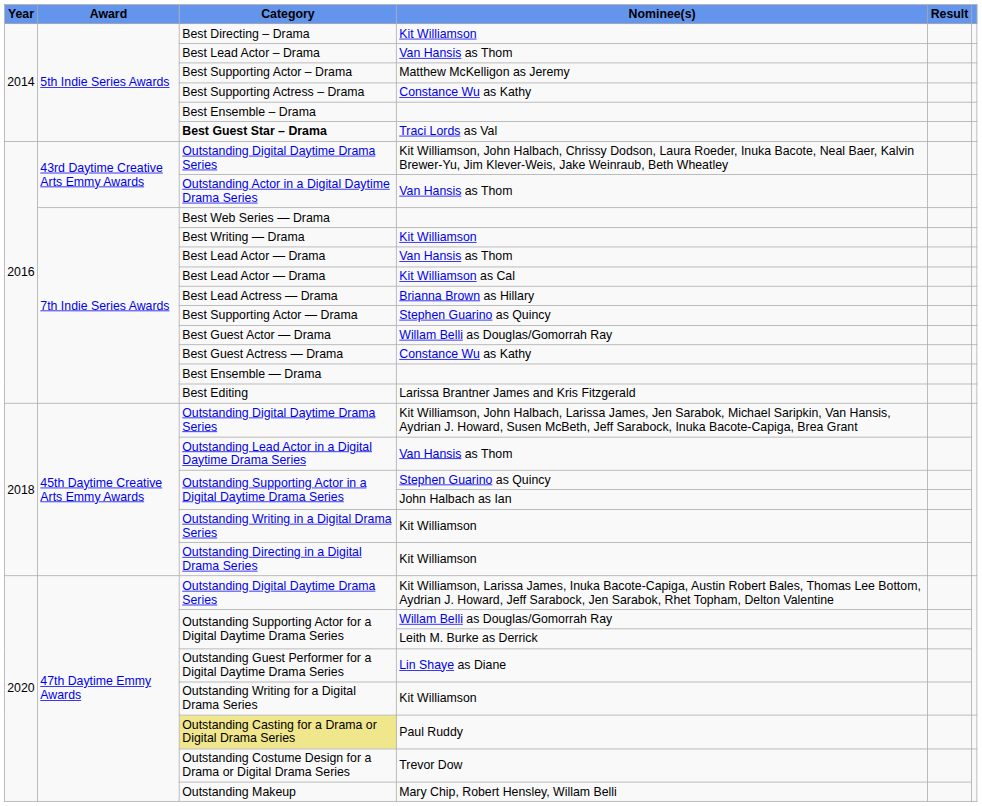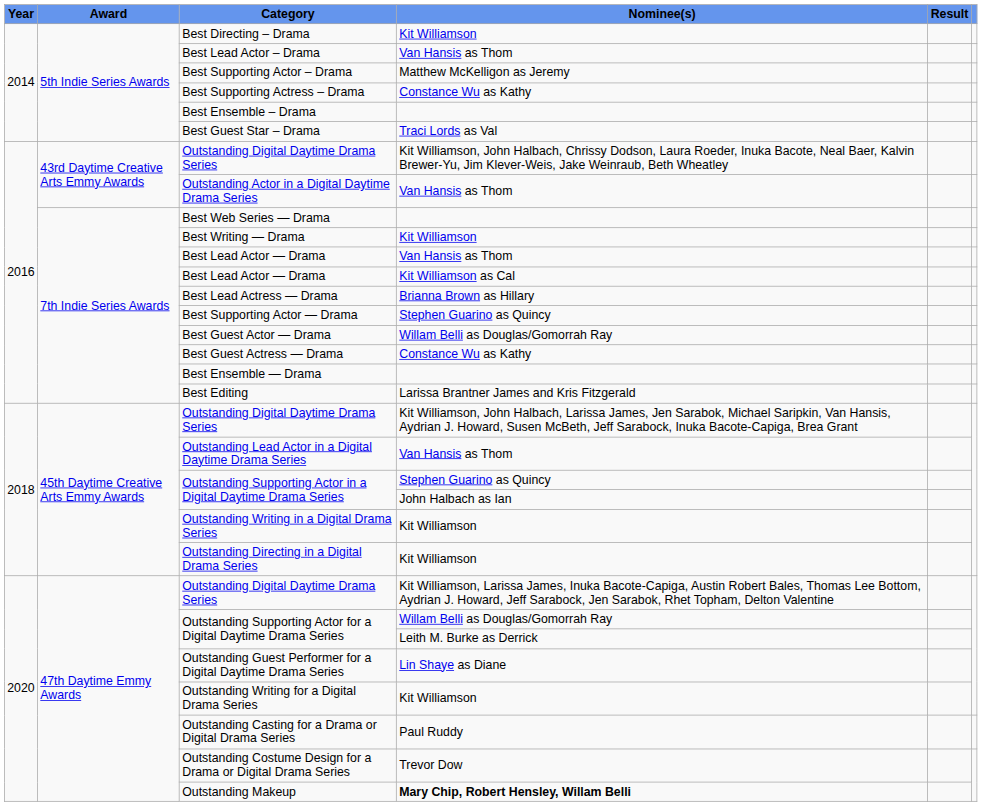(254, 131) bold -> (251, 131) normal
(279, 732) khaki background -> (279, 732) no background
(508, 791) normal -> (515, 791) bold
